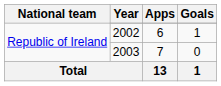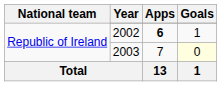(160, 33) normal -> (160, 33) bold
(197, 52) no background -> (197, 52) lightyellow background
